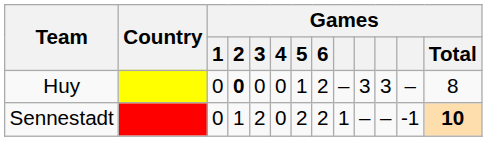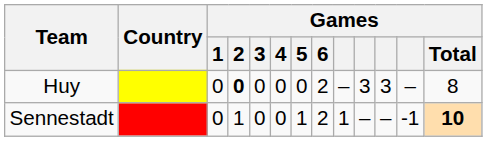(302, 86) 1 -> (302, 86) 0
(260, 119) 2 -> (260, 119) 0
(302, 119) 2 -> (302, 119) 1
